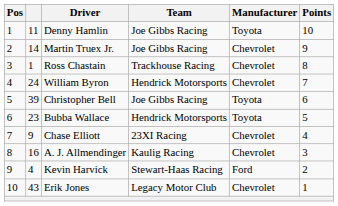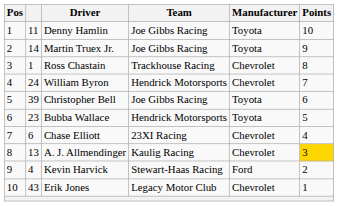(253, 47) Chevrolet -> (247, 47) Toyota
(31, 134) 9 -> (31, 134) 6
(33, 152) 16 -> (33, 152) 13
(305, 152) no background -> (305, 152) gold background
